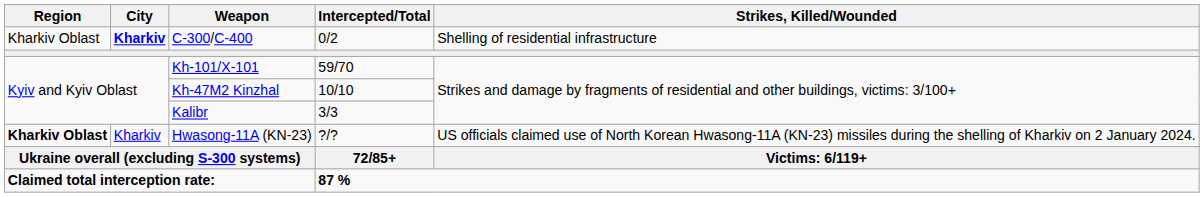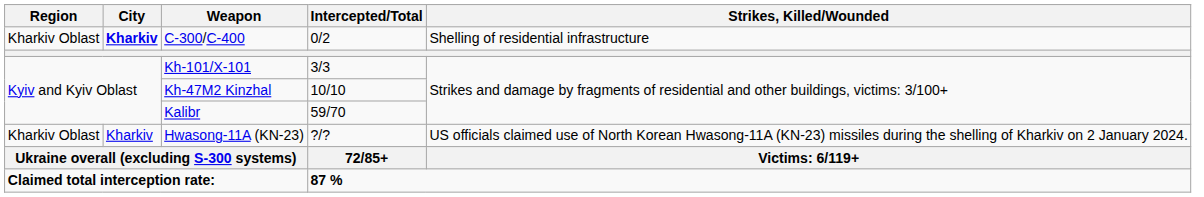(336, 68) 59/70 -> (320, 68) 3/3
(328, 113) 3/3 -> (328, 113) 59/70
(57, 136) bold -> (54, 136) normal
